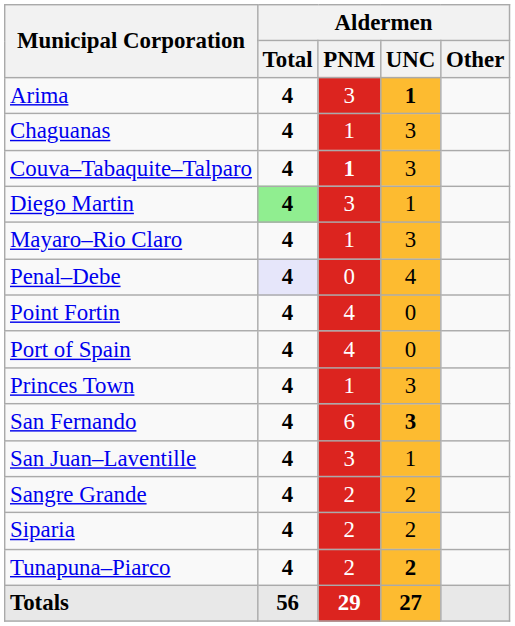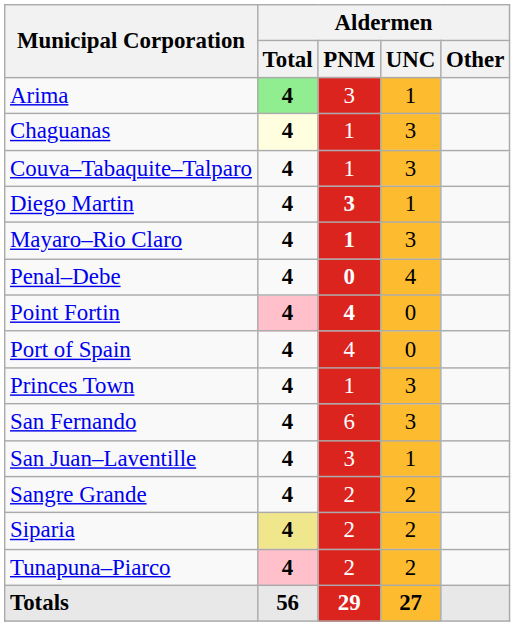(288, 95) no background -> (288, 95) lightgreen background
(411, 95) bold -> (411, 95) normal
(288, 131) no background -> (288, 131) lightyellow background
(349, 167) bold -> (349, 167) normal
(288, 204) lightgreen background -> (288, 204) no background
(349, 204) normal -> (349, 204) bold
(349, 240) normal -> (349, 240) bold
(288, 276) lavender background -> (288, 276) no background
(349, 276) normal -> (349, 276) bold
(288, 312) no background -> (288, 312) pink background
(349, 312) normal -> (349, 312) bold
(411, 421) bold -> (411, 421) normal
(288, 530) no background -> (288, 530) khaki background
(288, 566) no background -> (288, 566) pink background
(411, 566) bold -> (411, 566) normal
